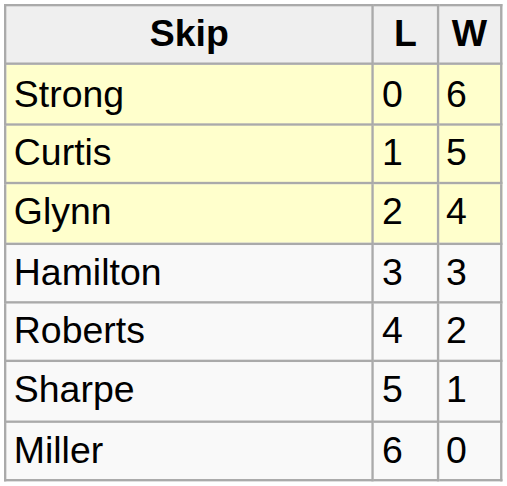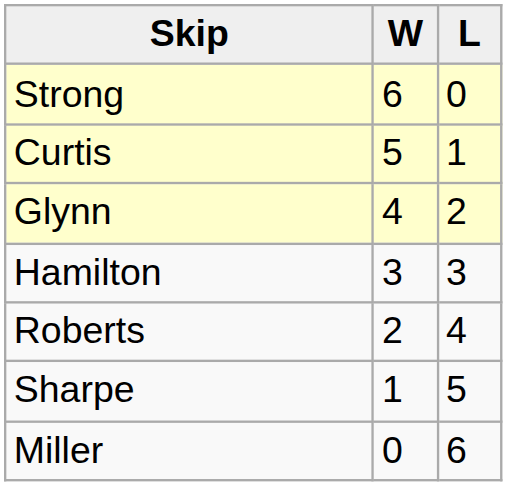columns swapped: (469, 34) <-> (405, 34)
